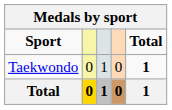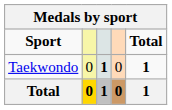(104, 66) normal -> (104, 66) bold
